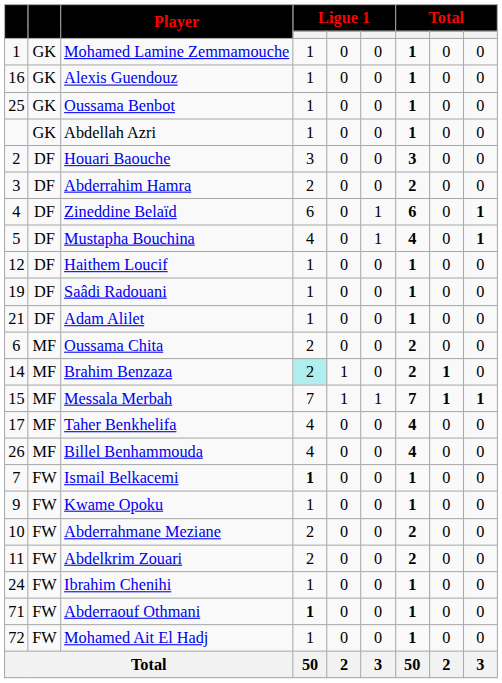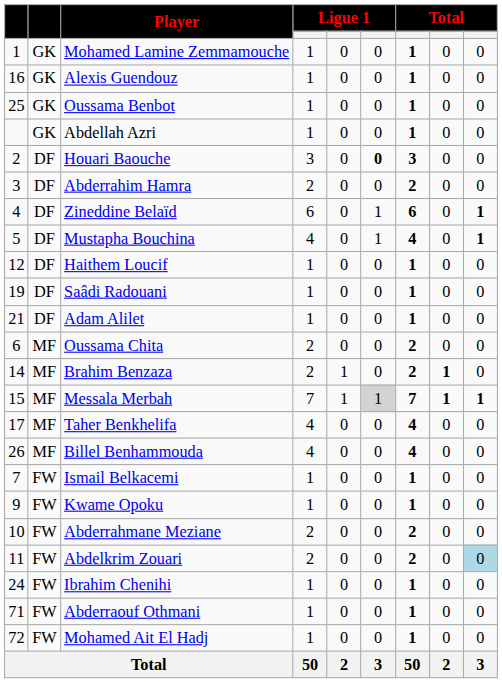(378, 158) normal -> (378, 158) bold
(310, 371) paleturquoise background -> (310, 371) no background
(378, 398) no background -> (378, 398) lightgrey background
(310, 478) bold -> (310, 478) normal
(480, 558) no background -> (480, 558) lightblue background
(310, 611) bold -> (310, 611) normal
